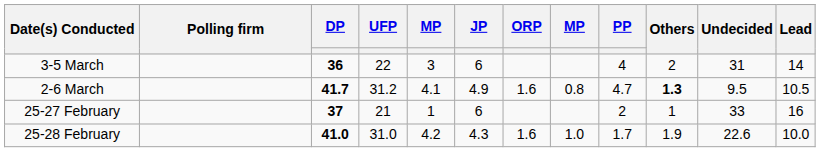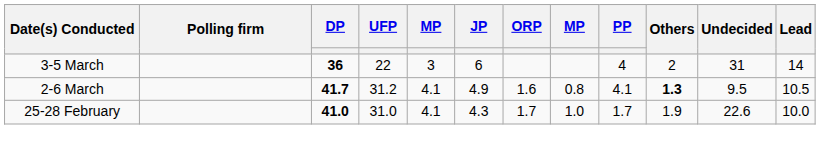(622, 89) 4.7 -> (622, 89) 4.1
- row: (72, 112)
(431, 135) 4.2 -> (431, 112) 4.1
(527, 135) 1.6 -> (527, 112) 1.7
